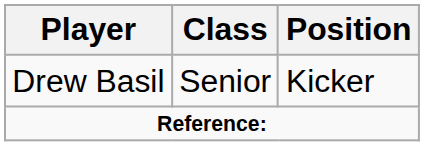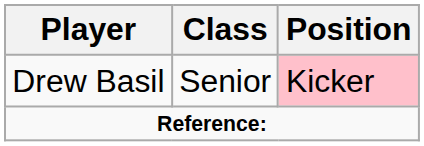(330, 80) no background -> (330, 80) pink background
